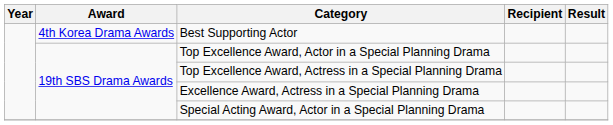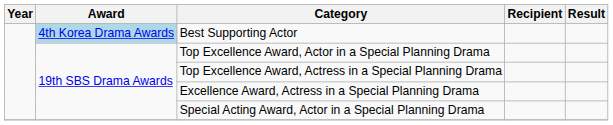(106, 33) no background -> (106, 33) lightblue background
